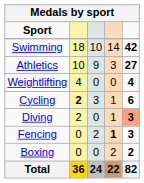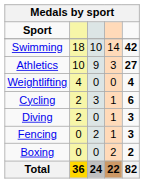(78, 100) bold -> (78, 100) normal
(131, 117) lightsalmon background -> (131, 117) no background
(113, 135) bold -> (113, 135) normal
